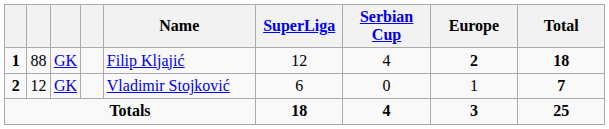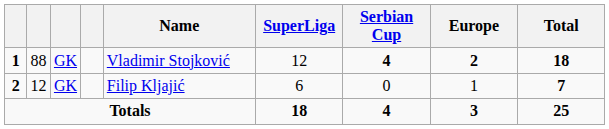(146, 60) Filip Kljajić -> (168, 60) Vladimir Stojković
(387, 60) normal -> (387, 60) bold
(168, 85) Vladimir Stojković -> (146, 85) Filip Kljajić
